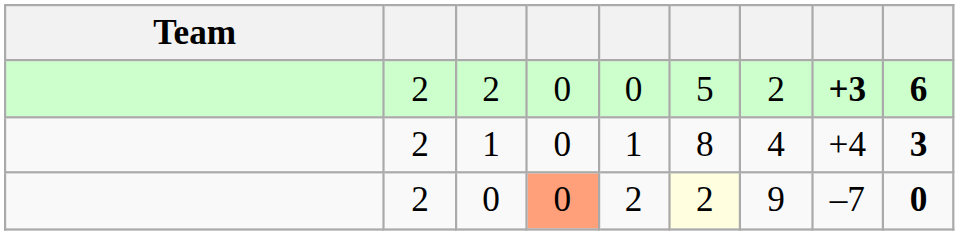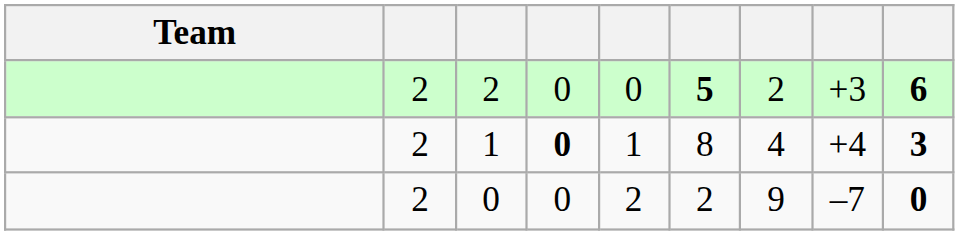(705, 88) normal -> (705, 88) bold
(847, 88) bold -> (847, 88) normal
(562, 144) normal -> (562, 144) bold
(562, 199) lightsalmon background -> (562, 199) no background
(705, 199) lightyellow background -> (705, 199) no background
